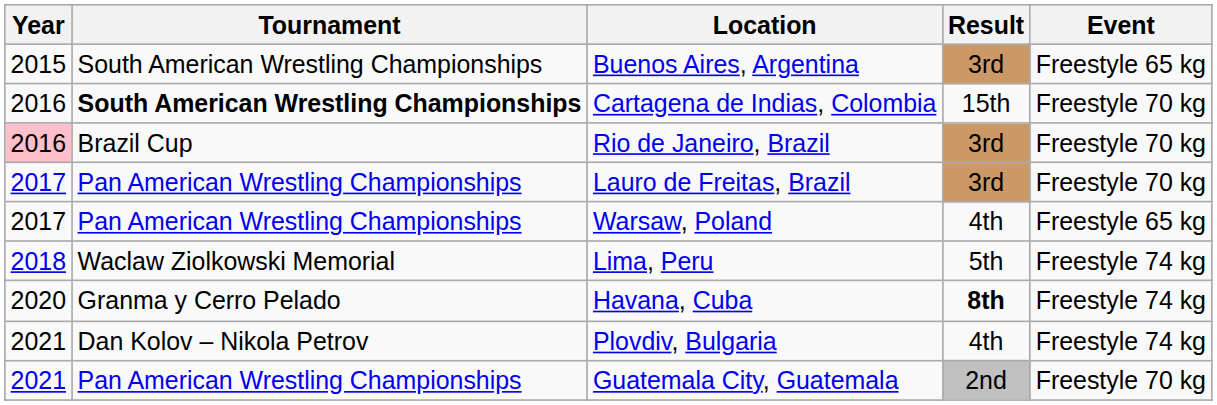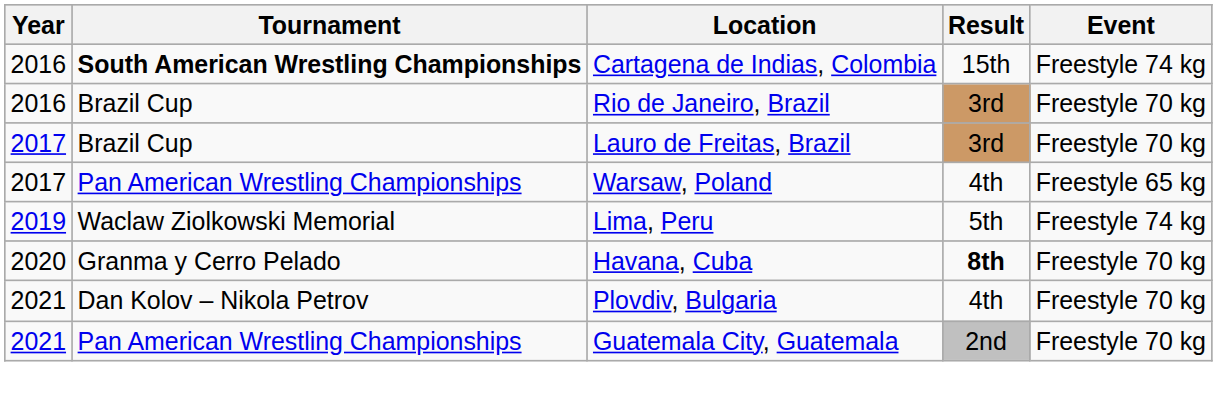- row: (726, 64)
(1121, 104) Freestyle 70 kg -> (1121, 64) Freestyle 74 kg
(38, 143) pink background -> (38, 104) no background
(300, 183) Pan American Wrestling Championships -> (135, 143) Brazil Cup
(38, 262) 2018 -> (38, 222) 2019
(1121, 301) Freestyle 74 kg -> (1121, 262) Freestyle 70 kg
(1121, 340) Freestyle 74 kg -> (1121, 301) Freestyle 70 kg
